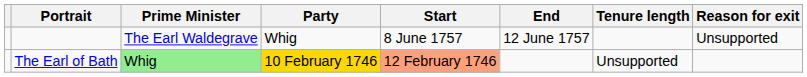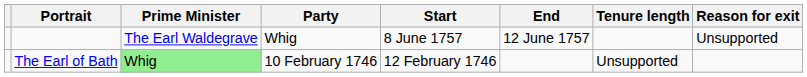(321, 61) gold background -> (321, 61) no background
(440, 61) lightsalmon background -> (440, 61) no background
